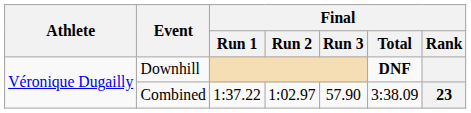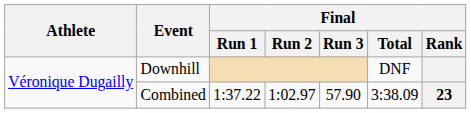(395, 69) bold -> (395, 69) normal
